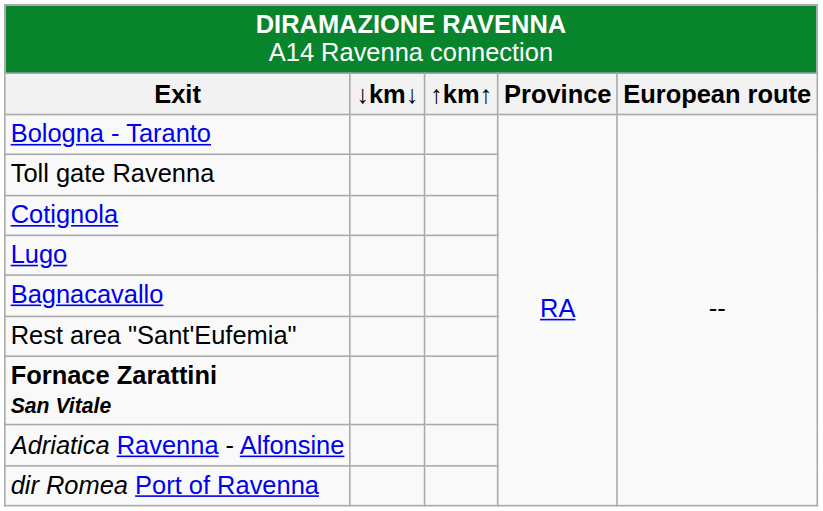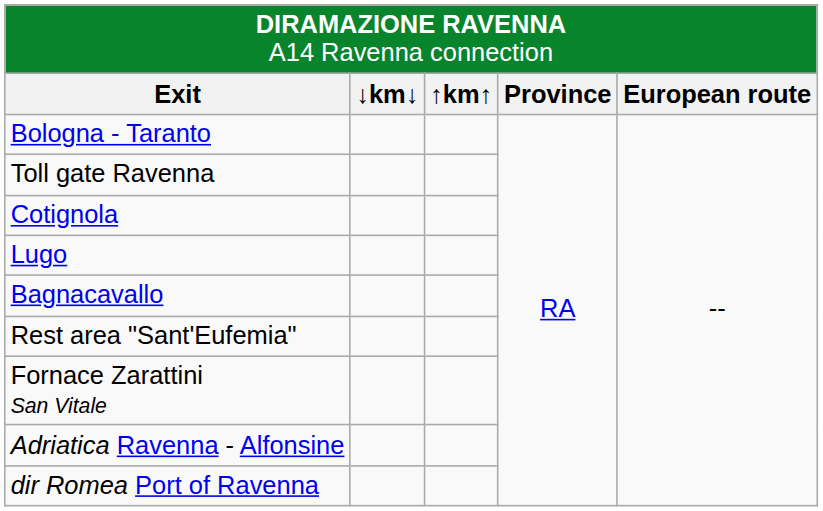(114, 390) bold -> (107, 390) normal
